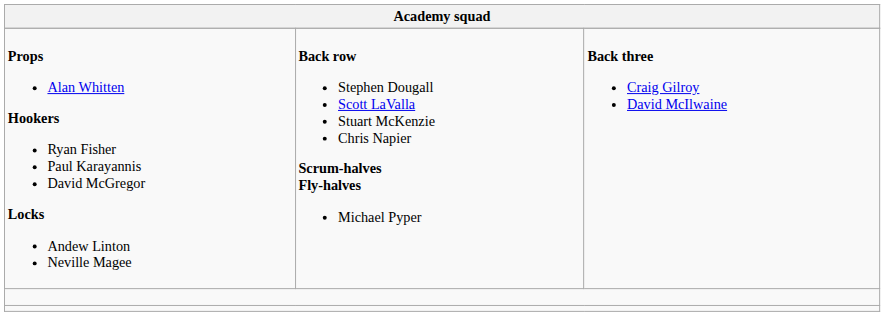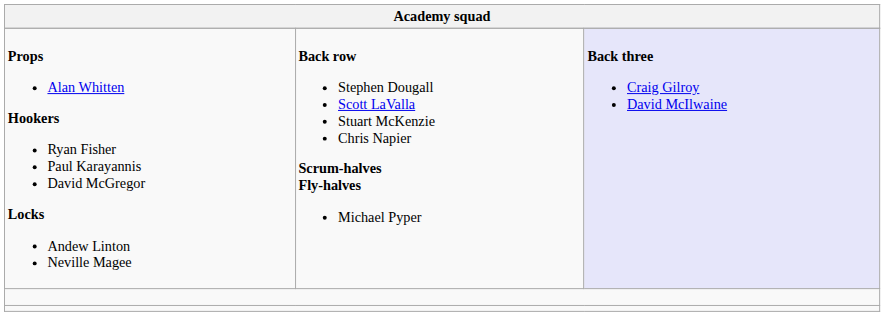(732, 81) no background -> (732, 81) lavender background
